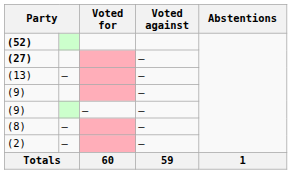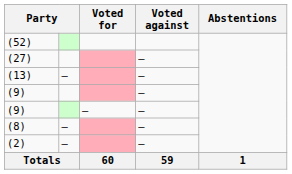(19, 42) bold -> (19, 42) normal
(19, 59) bold -> (19, 59) normal
